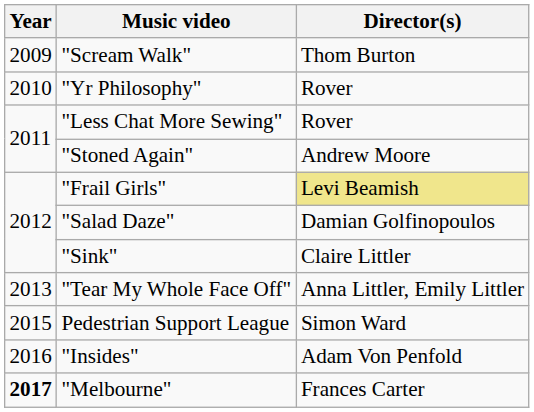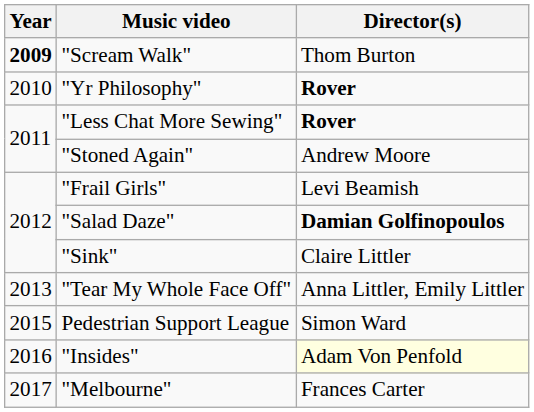(31, 54) normal -> (31, 54) bold
(327, 88) normal -> (328, 88) bold
(327, 121) normal -> (328, 121) bold
(360, 188) khaki background -> (360, 188) no background
(398, 222) normal -> (403, 222) bold
(381, 356) no background -> (381, 356) lightyellow background
(31, 389) bold -> (31, 389) normal
